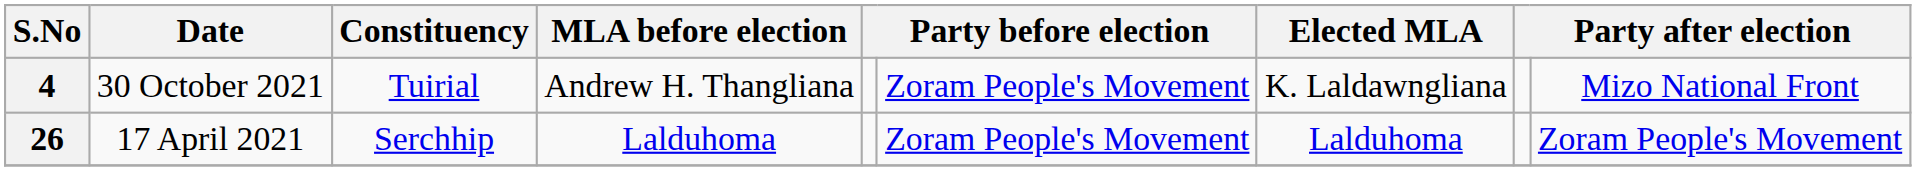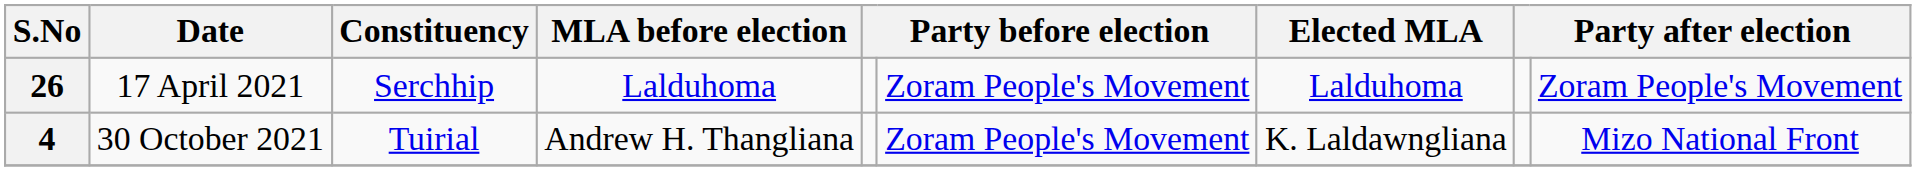rows swapped: (47, 138) <-> (47, 84)
